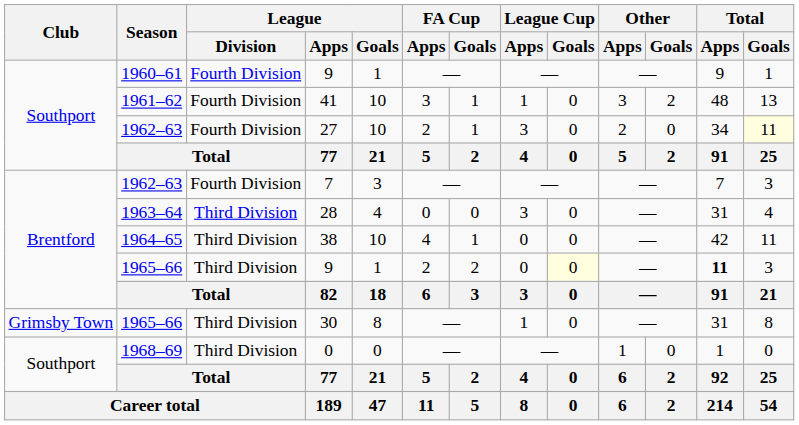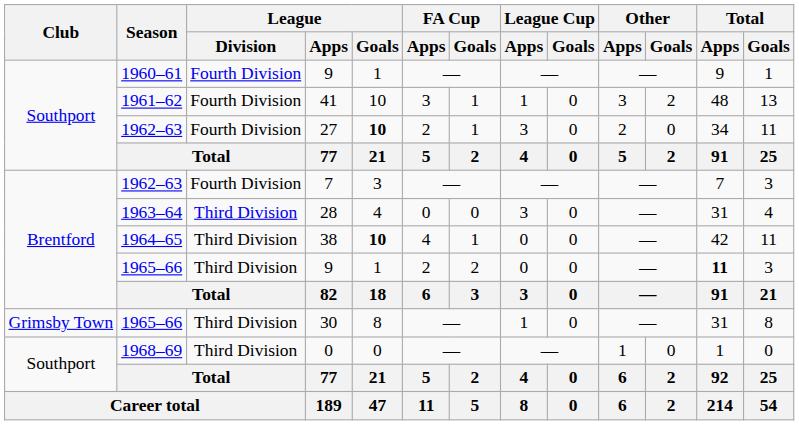(377, 128) normal -> (377, 128) bold
(769, 128) lightyellow background -> (769, 128) no background
(377, 239) normal -> (377, 239) bold
(573, 267) lightyellow background -> (573, 267) no background
